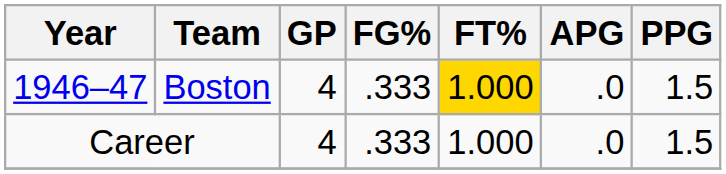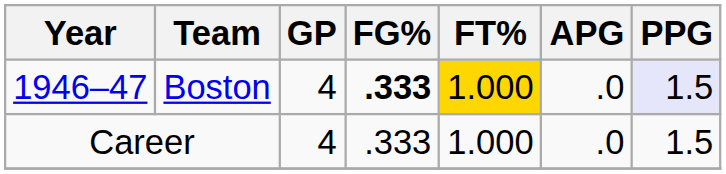(398, 87) normal -> (398, 87) bold
(689, 87) no background -> (689, 87) lavender background
